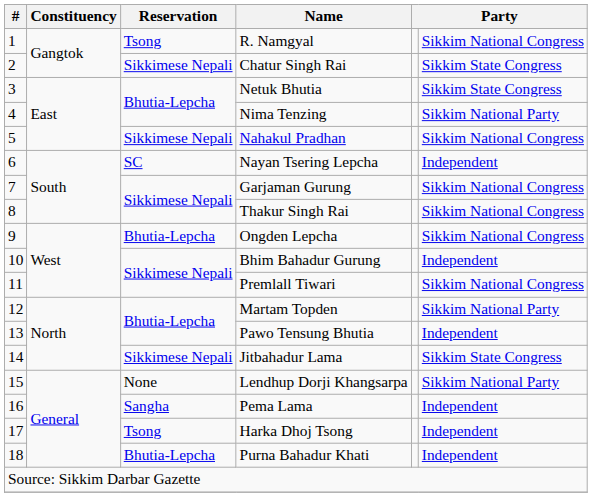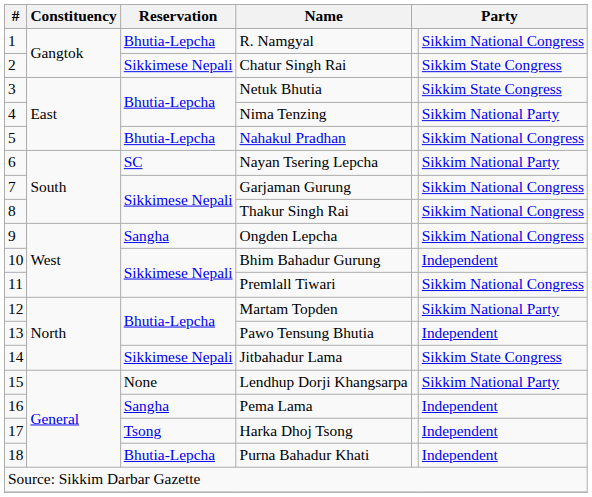(142, 41) Tsong -> (169, 41) Bhutia-Lepcha
(178, 138) Sikkimese Nepali -> (169, 138) Bhutia-Lepcha
(460, 162) Independent -> (491, 162) Sikkim National Party
(169, 235) Bhutia-Lepcha -> (146, 235) Sangha
